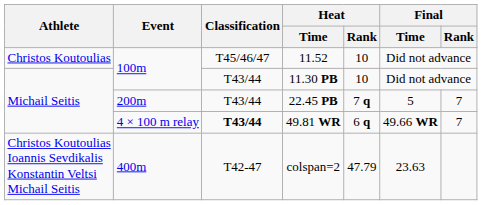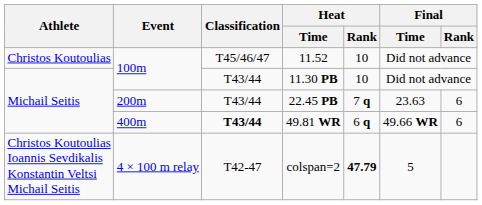(410, 101) 5 -> (410, 101) 23.63
(459, 101) 7 -> (459, 101) 6
(158, 122) 4 × 100 m relay -> (132, 122) 400m
(459, 122) 7 -> (459, 122) 6
(132, 166) 400m -> (158, 166) 4 × 100 m relay
(362, 166) normal -> (362, 166) bold
(410, 166) 23.63 -> (410, 166) 5
